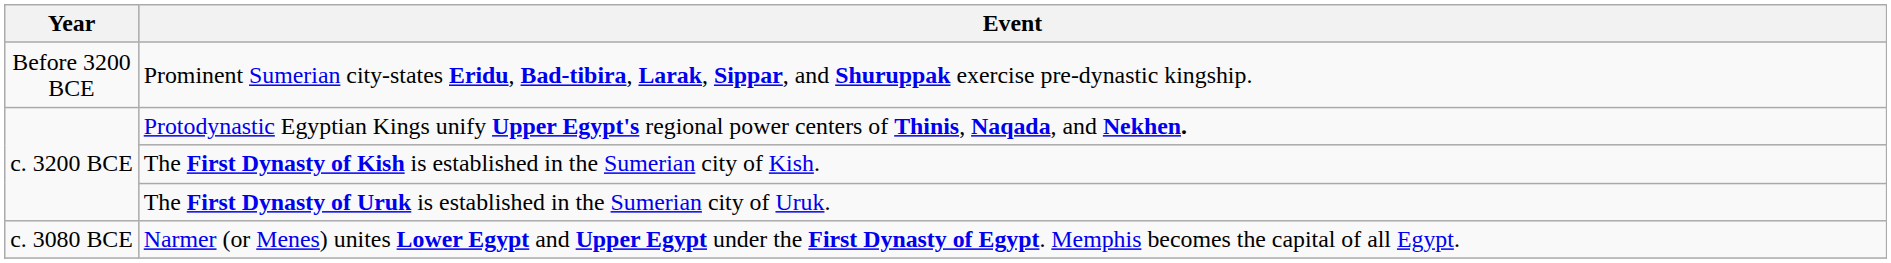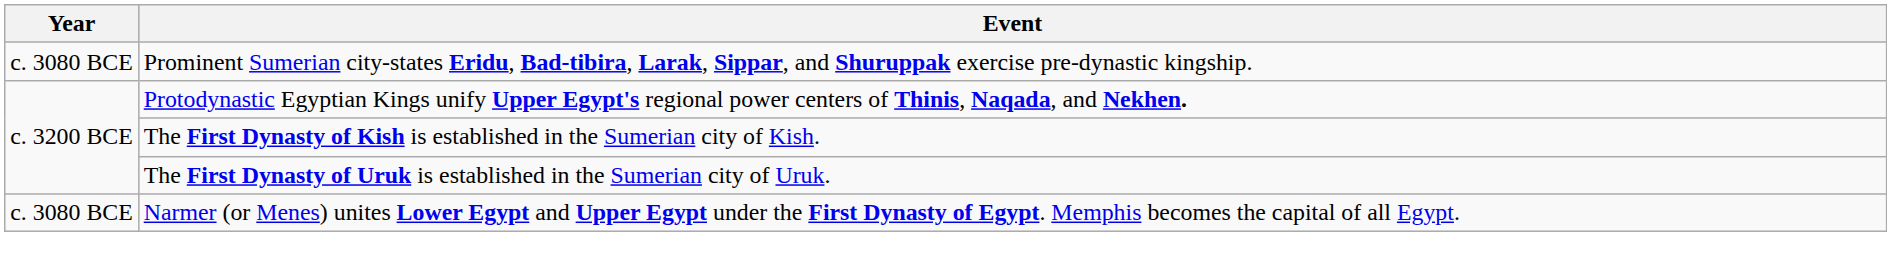(71, 74) Before 3200 BCE -> (71, 61) c. 3080 BCE
